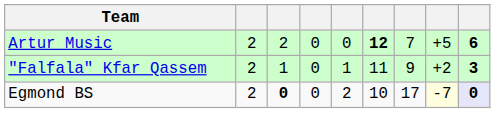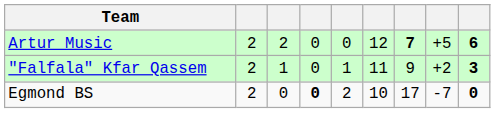(379, 43) bold -> (379, 43) normal
(410, 43) normal -> (410, 43) bold
(283, 94) bold -> (283, 94) normal
(315, 94) normal -> (315, 94) bold
(442, 94) lightyellow background -> (442, 94) no background
(474, 94) lavender background -> (474, 94) no background
